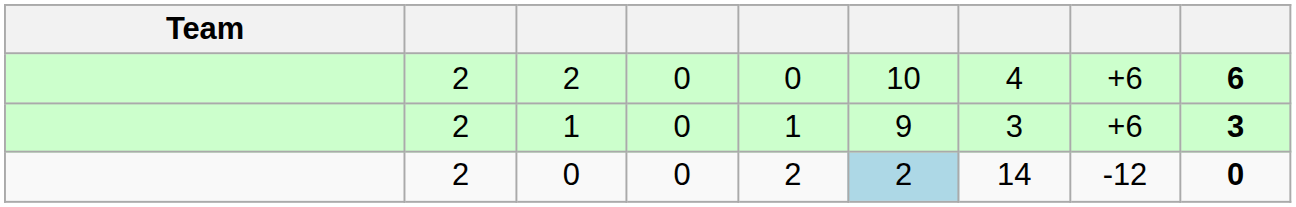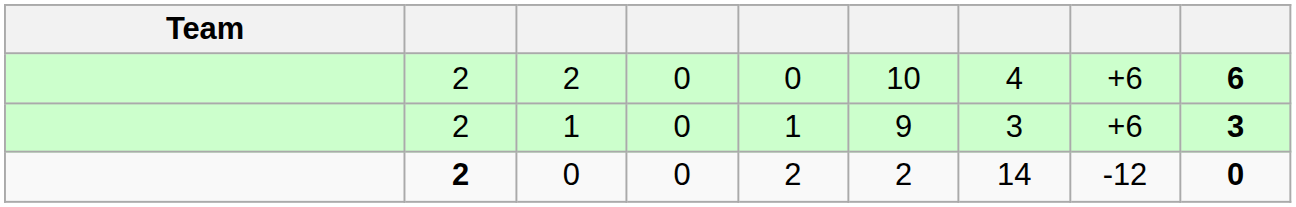(461, 175) normal -> (461, 175) bold
(904, 175) lightblue background -> (904, 175) no background
